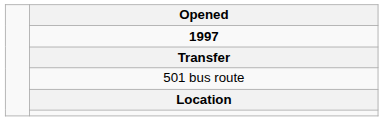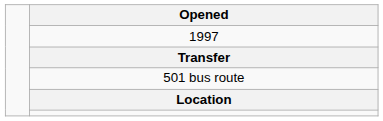(204, 36) bold -> (204, 36) normal
